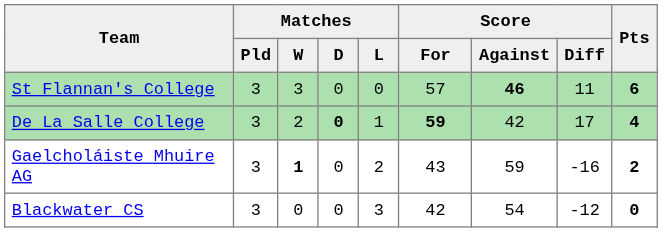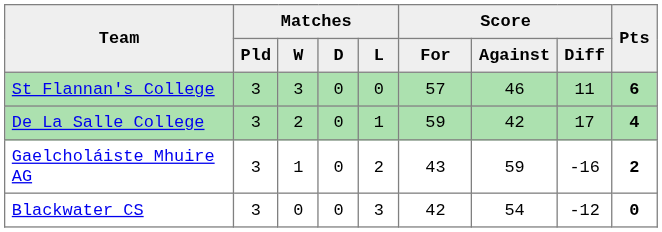(515, 89) bold -> (515, 89) normal
(339, 123) bold -> (339, 123) normal
(435, 123) bold -> (435, 123) normal
(298, 166) bold -> (298, 166) normal
